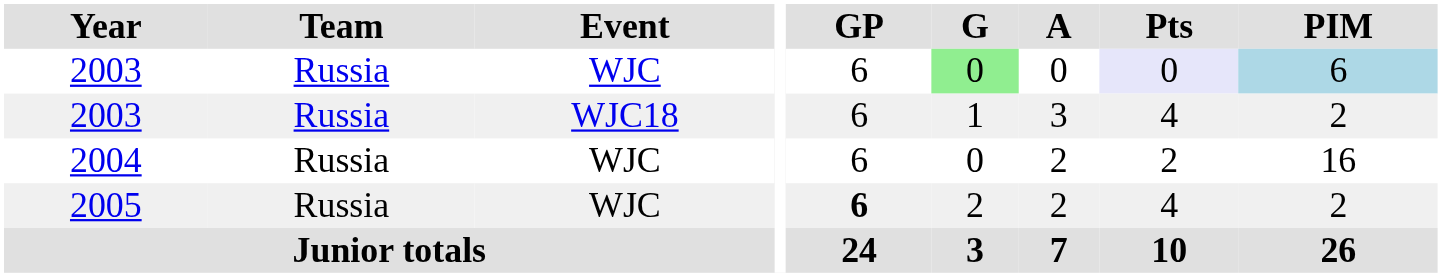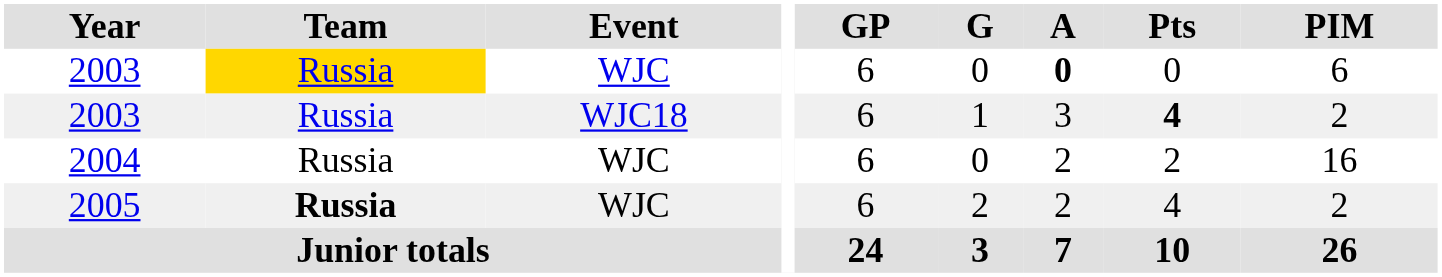(341, 70) no background -> (346, 70) gold background
(975, 70) lightgreen background -> (980, 70) no background
(1059, 70) normal -> (1063, 70) bold
(1169, 70) lavender background -> (1172, 70) no background
(1338, 70) lightblue background -> (1339, 70) no background
(1169, 115) normal -> (1172, 115) bold
(341, 204) normal -> (346, 204) bold
(859, 204) bold -> (866, 204) normal
